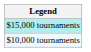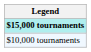(43, 25) normal -> (45, 25) bold
